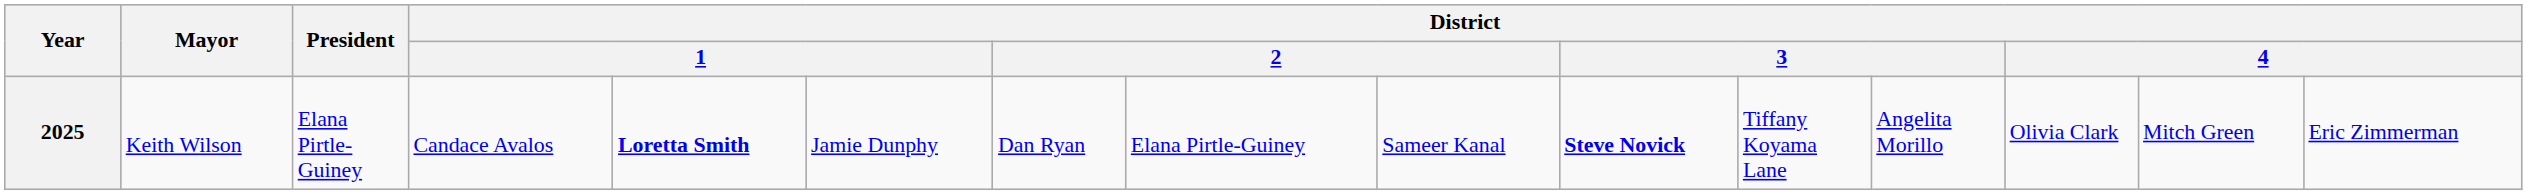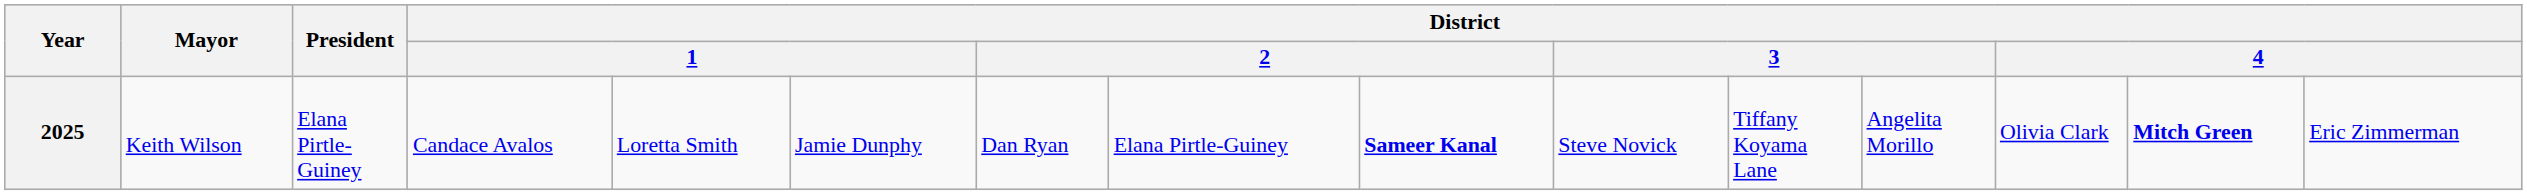(684, 144) bold -> (677, 144) normal
(1444, 144) normal -> (1431, 144) bold
(1625, 144) bold -> (1618, 144) normal
(2199, 131) normal -> (2193, 131) bold
